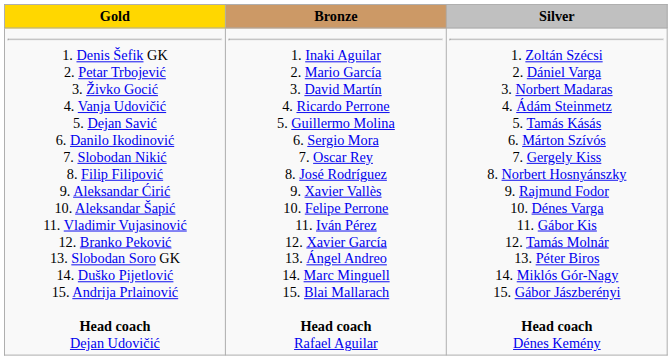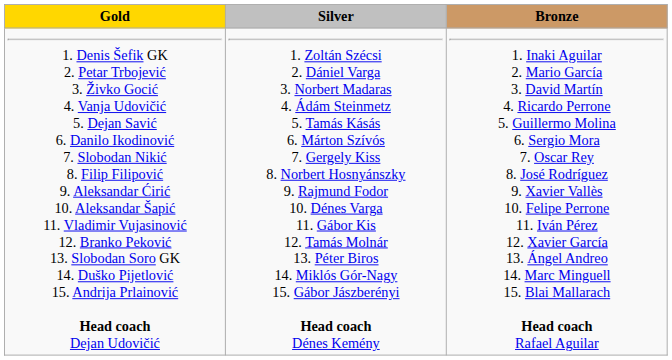columns swapped: (557, 16) <-> (336, 16)
